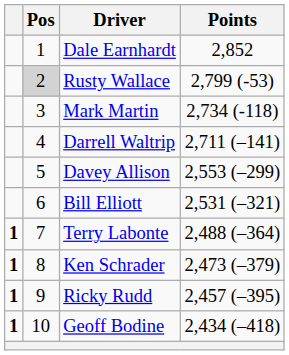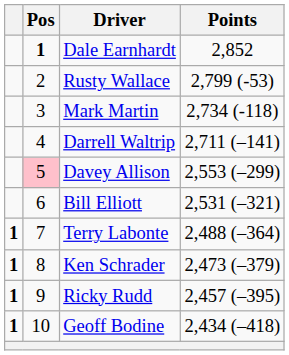(41, 50) normal -> (41, 50) bold
(41, 81) lightgrey background -> (41, 81) no background
(41, 172) no background -> (41, 172) pink background
